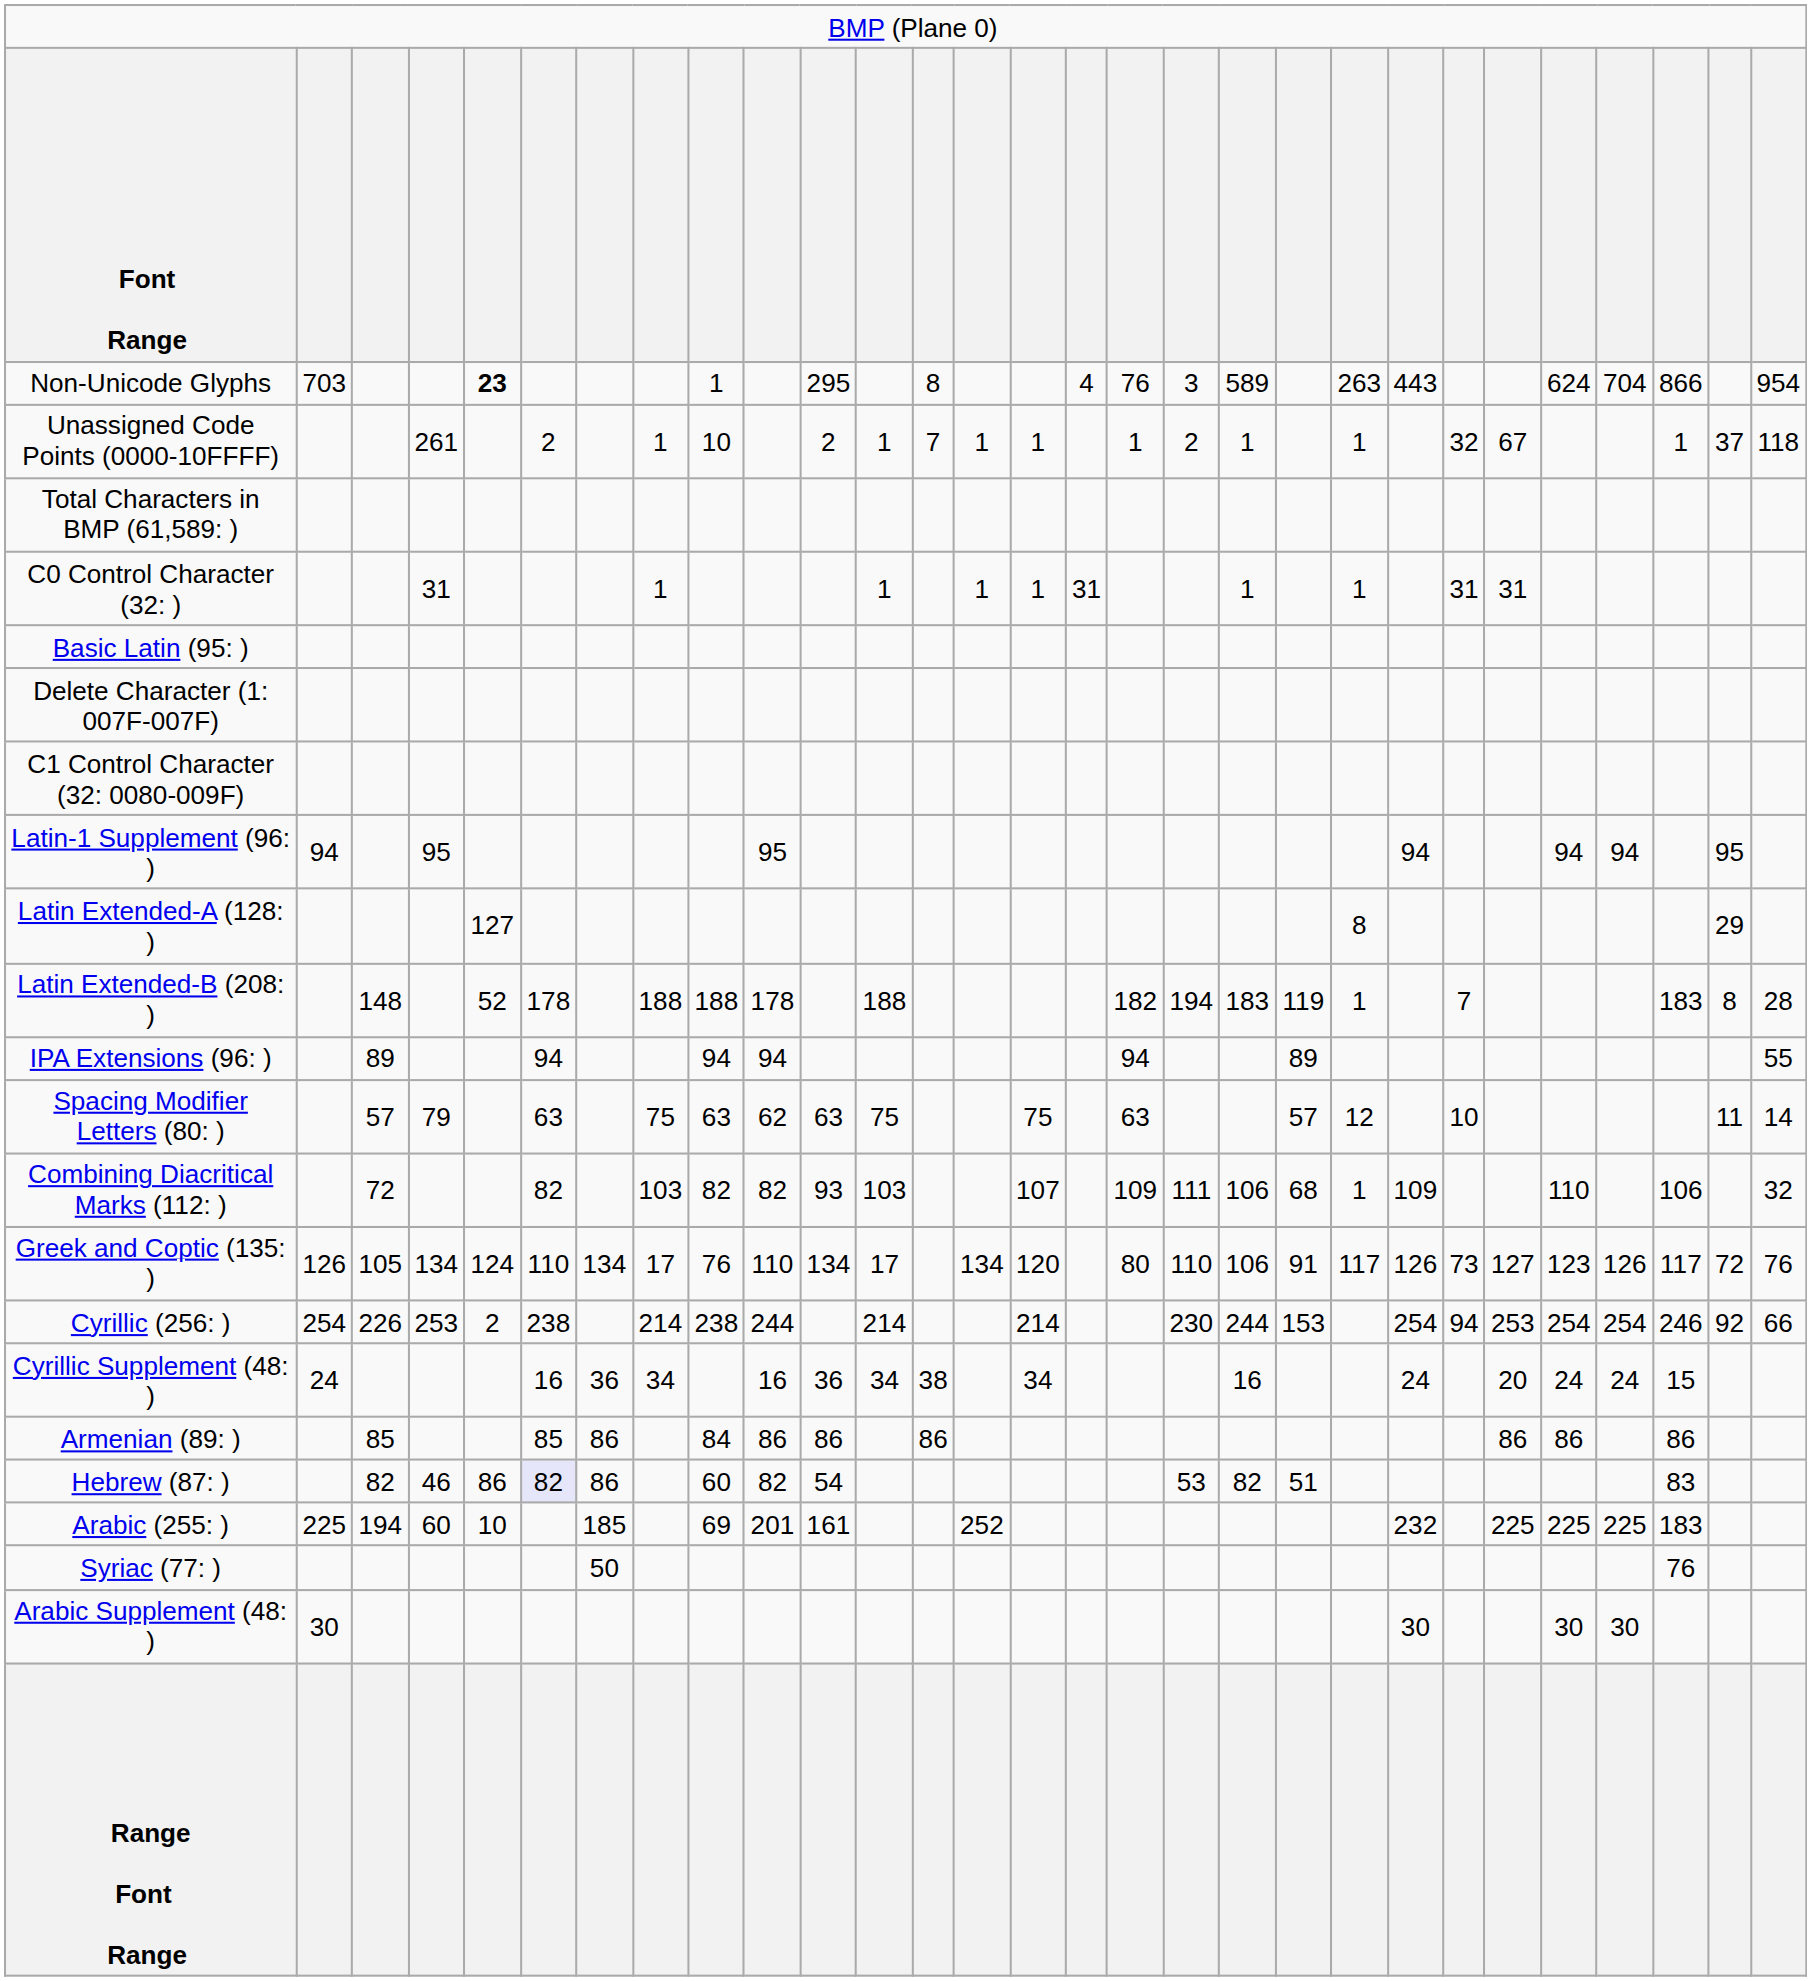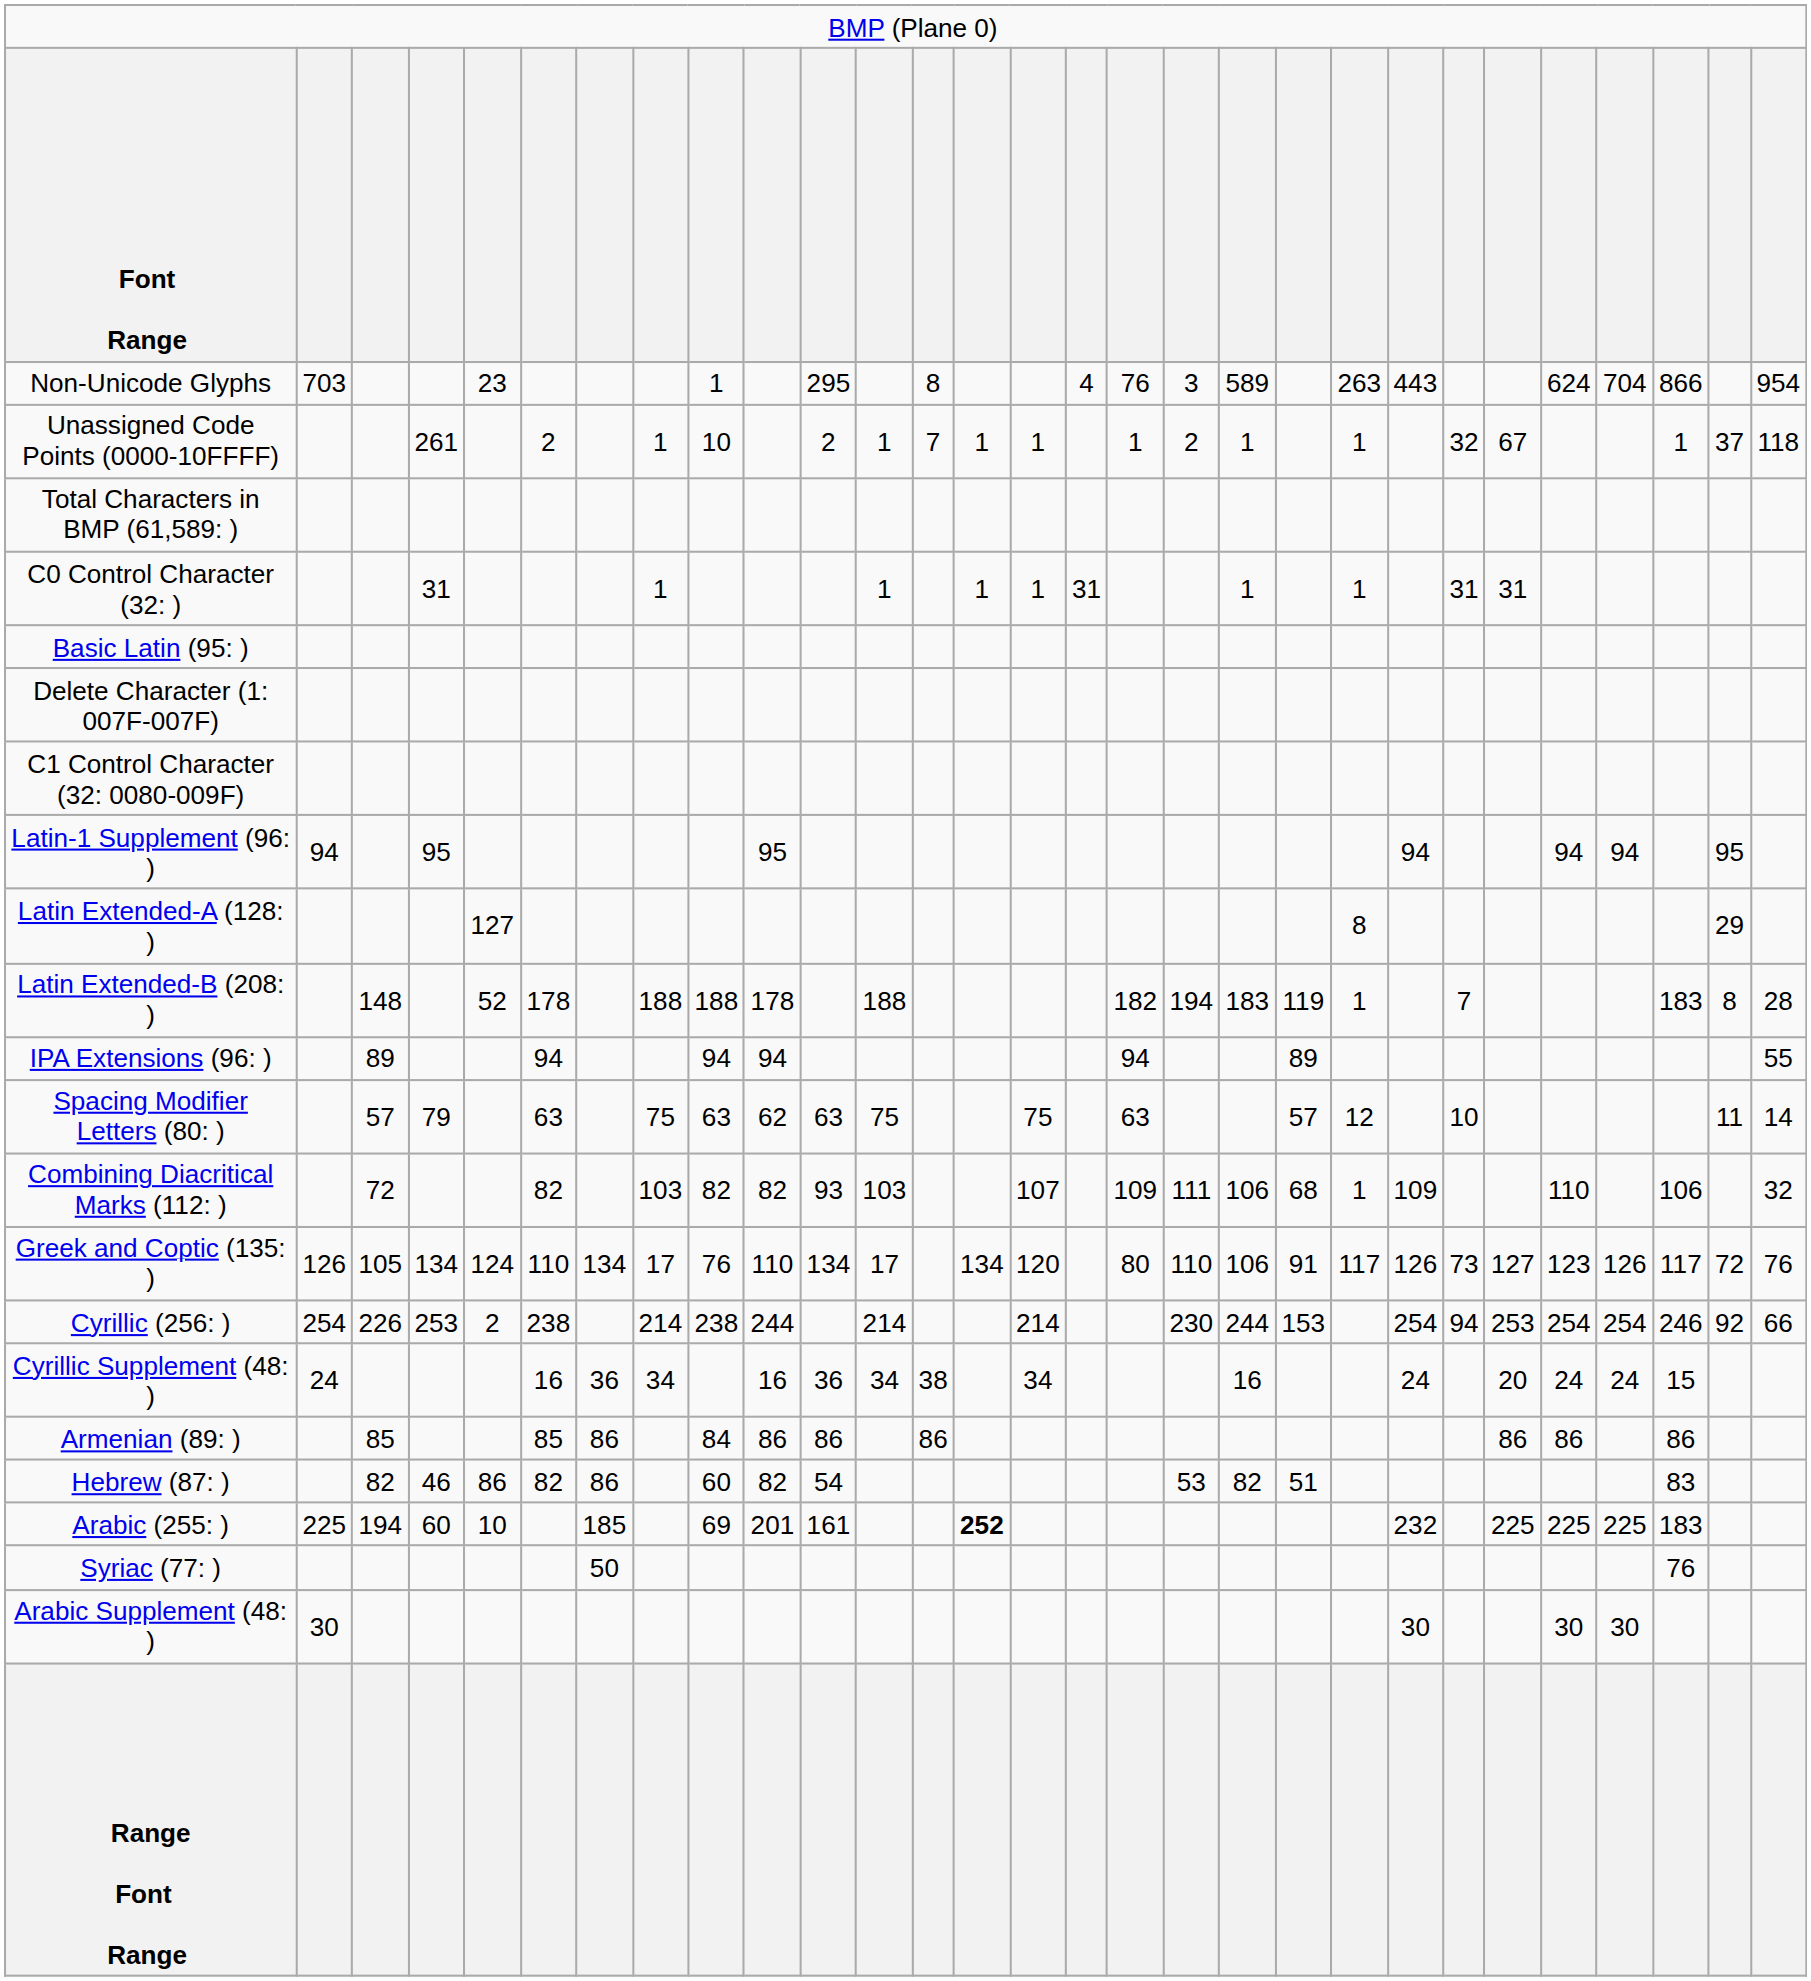(492, 383) bold -> (492, 383) normal
(548, 1481) lavender background -> (548, 1481) no background
(982, 1524) normal -> (982, 1524) bold
